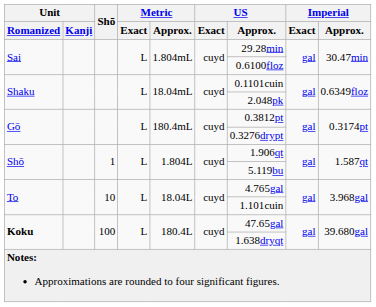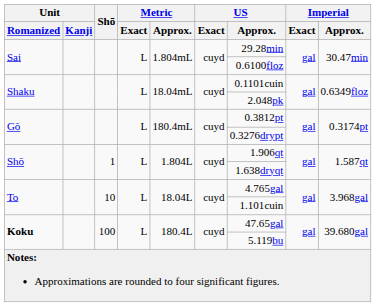(266, 170) 5.119bu -> (259, 170) 1.638dryqt
(259, 240) 1.638dryqt -> (266, 240) 5.119bu
